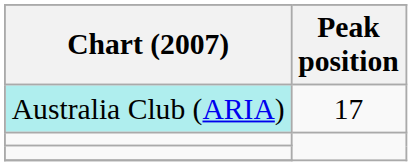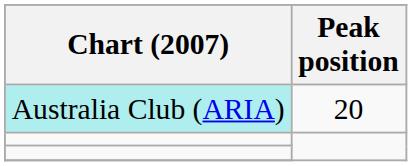(349, 108) 17 -> (349, 108) 20
